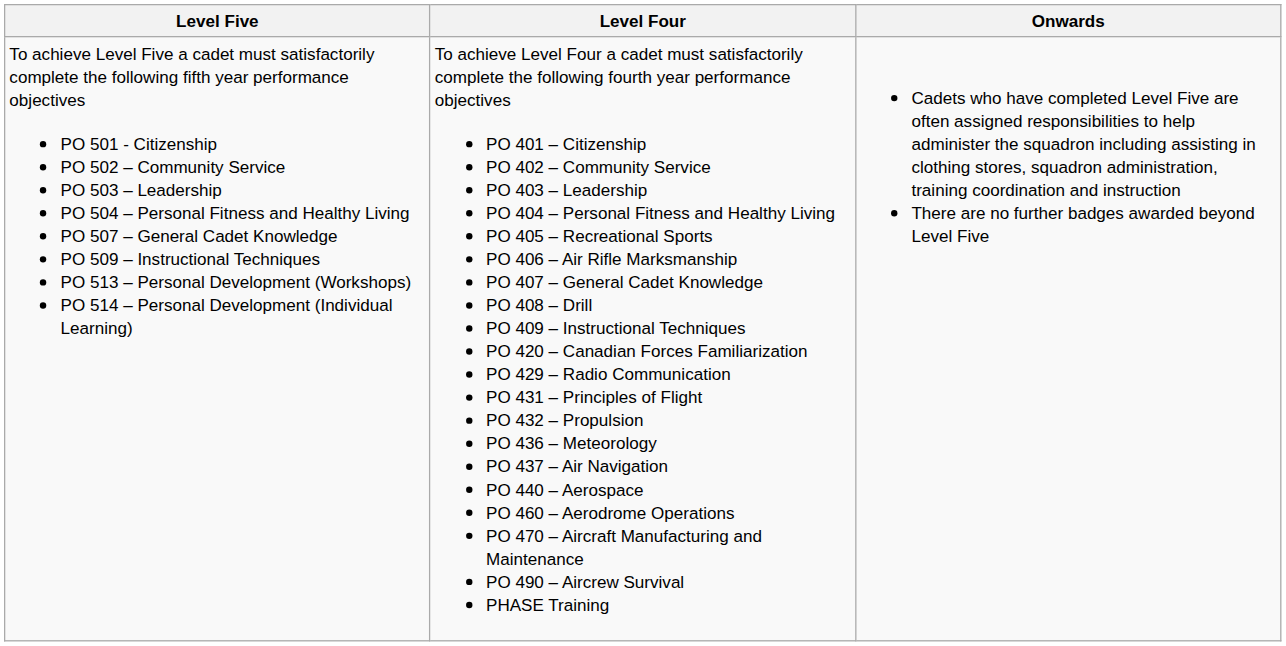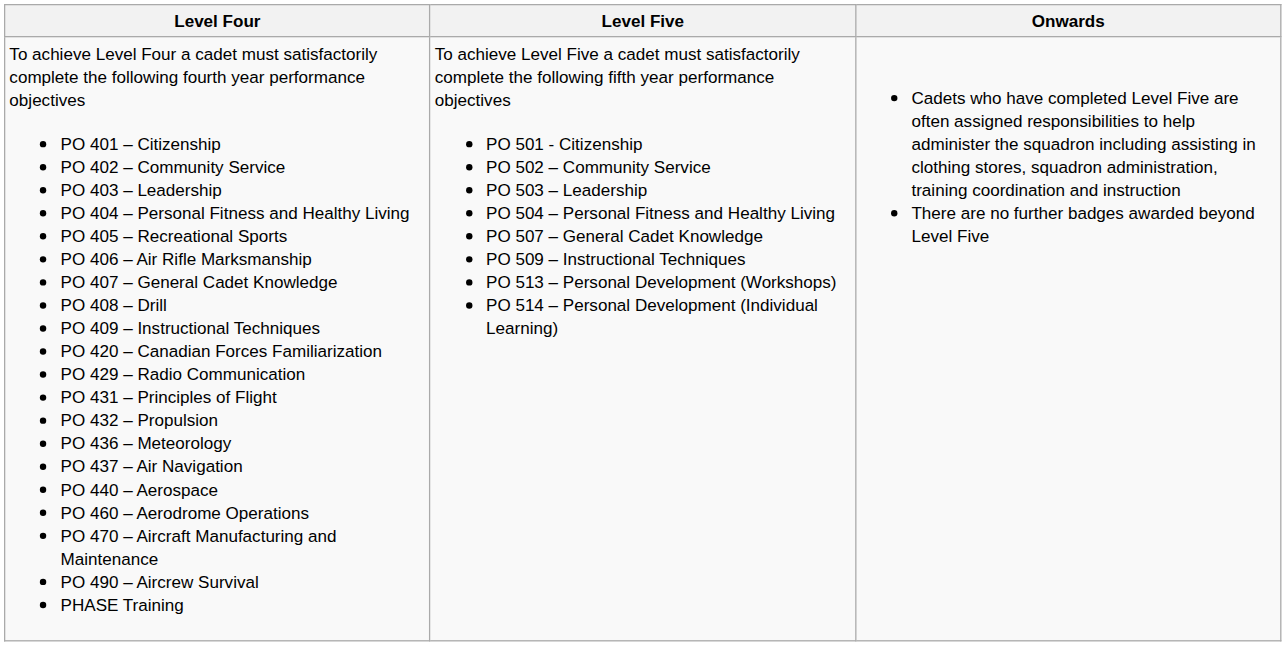columns swapped: (643, 22) <-> (217, 22)
